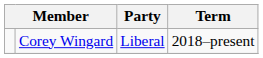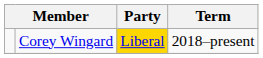(142, 41) no background -> (142, 41) gold background
